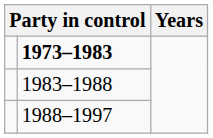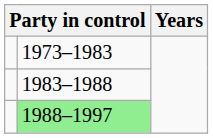(67, 52) bold -> (67, 52) normal
(67, 116) no background -> (67, 116) lightgreen background
